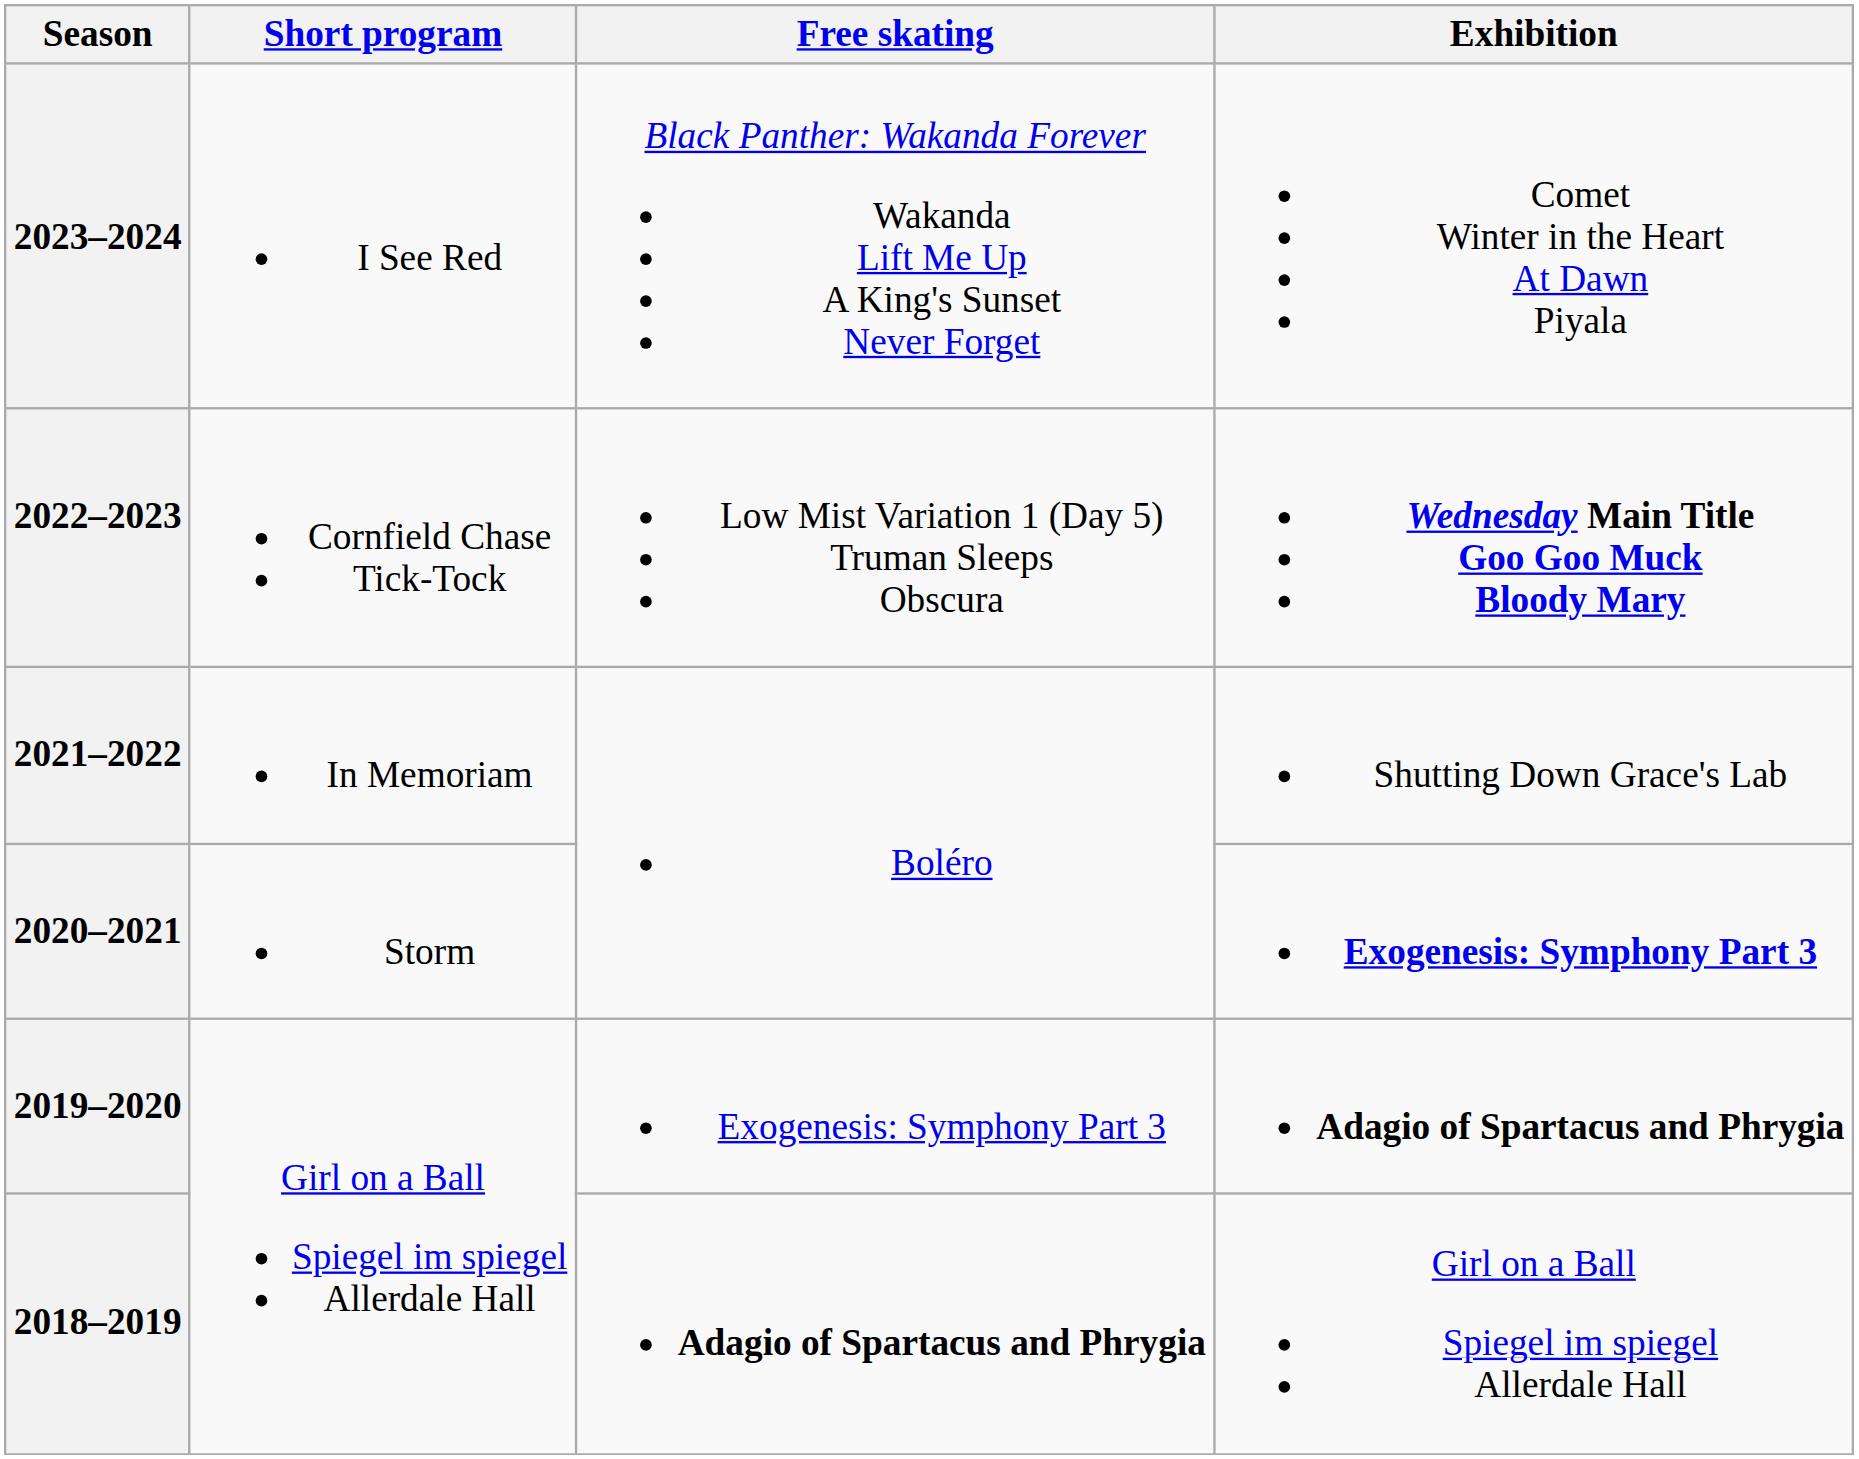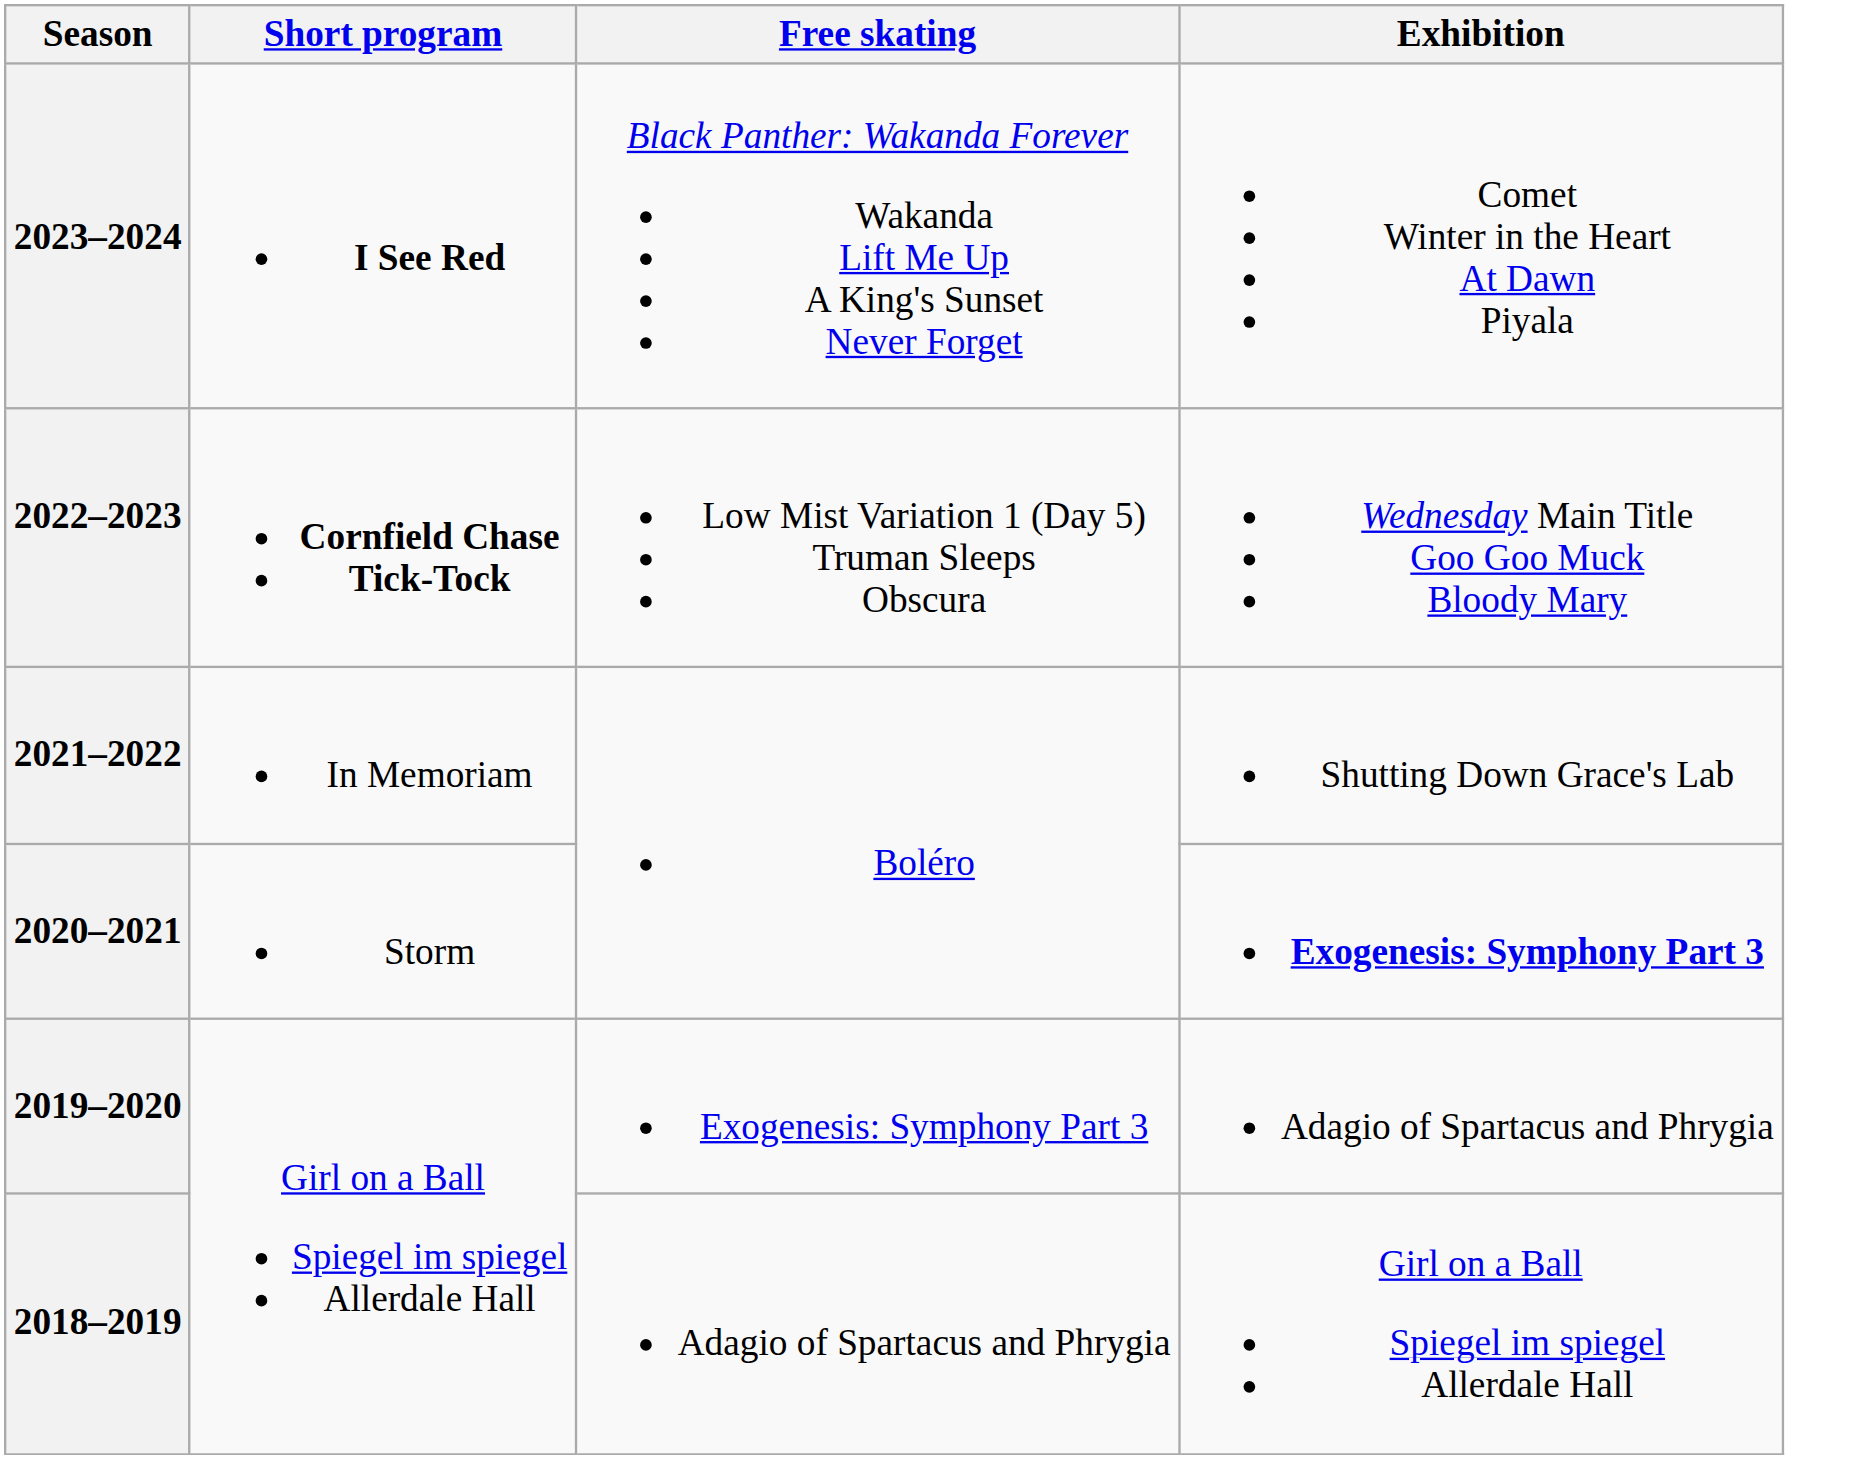(383, 257) normal -> (383, 257) bold
(383, 558) normal -> (383, 558) bold
(1534, 558) bold -> (1481, 558) normal
(1534, 1127) bold -> (1481, 1127) normal
(895, 1345) bold -> (878, 1345) normal
